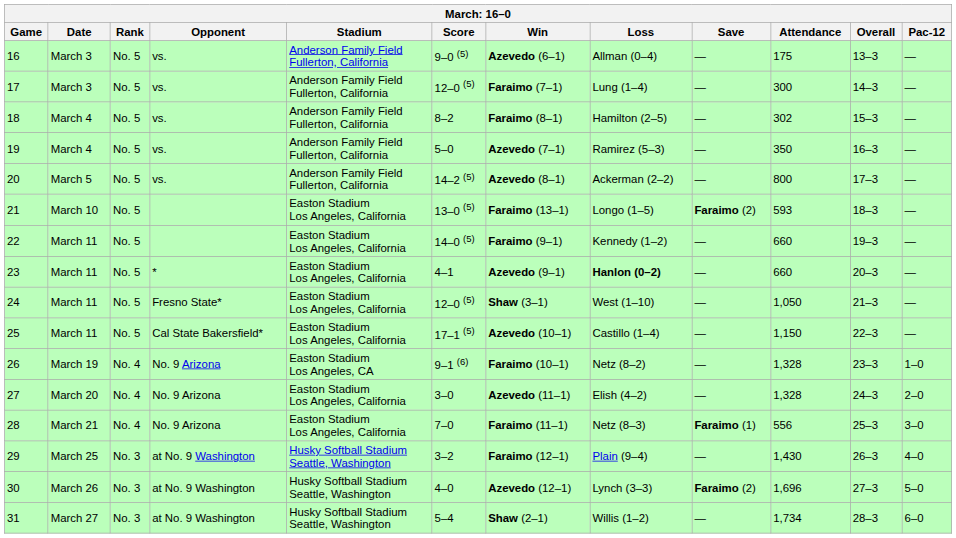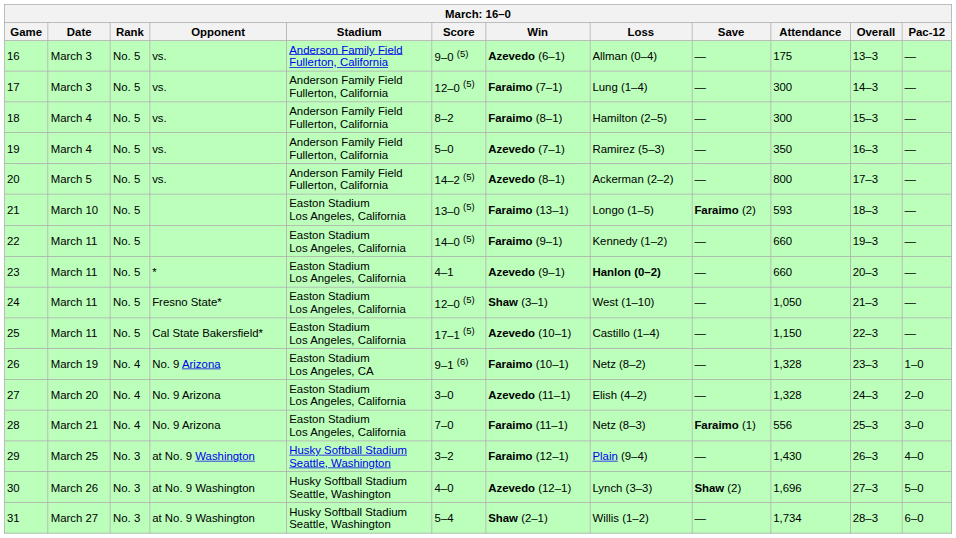(783, 117) 302 -> (783, 117) 300
(725, 487) Faraimo (2) -> (718, 487) Shaw (2)
